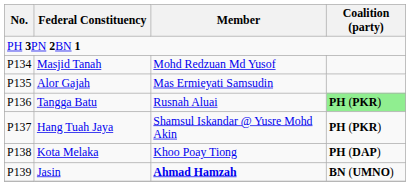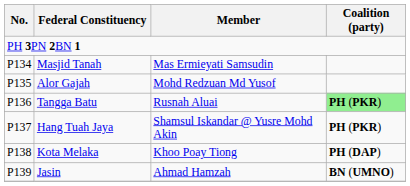(214, 64) Mohd Redzuan Md Yusof -> (213, 64) Mas Ermieyati Samsudin
(213, 83) Mas Ermieyati Samsudin -> (214, 83) Mohd Redzuan Md Yusof
(195, 171) bold -> (192, 171) normal
